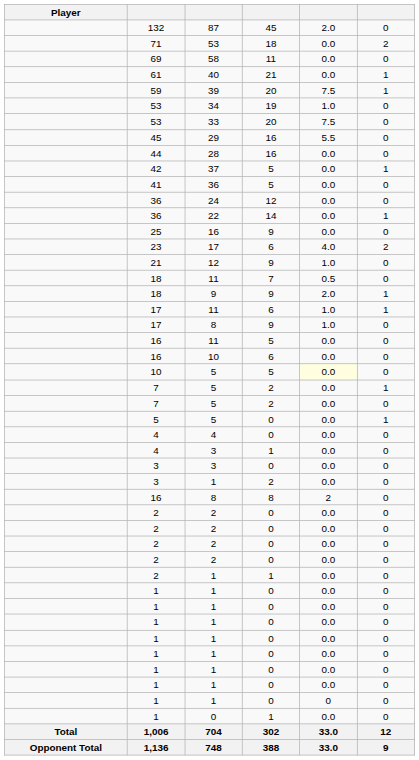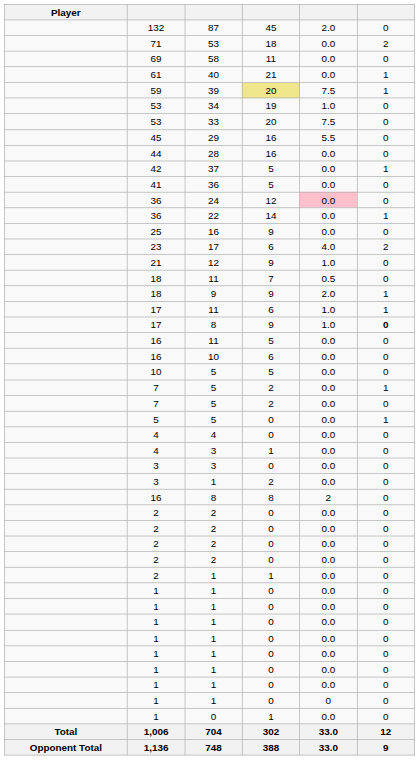(271, 91) no background -> (271, 91) khaki background
(328, 200) no background -> (328, 200) pink background
(386, 325) normal -> (386, 325) bold
(328, 372) lightyellow background -> (328, 372) no background
